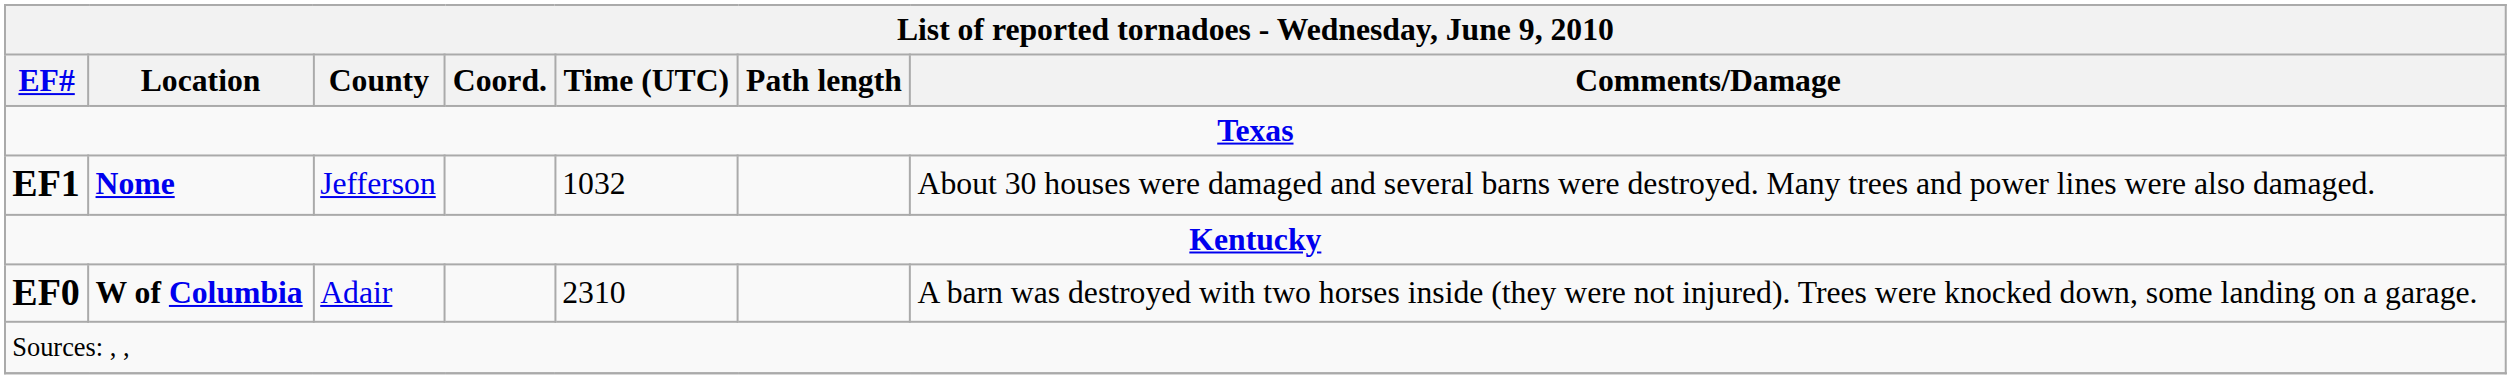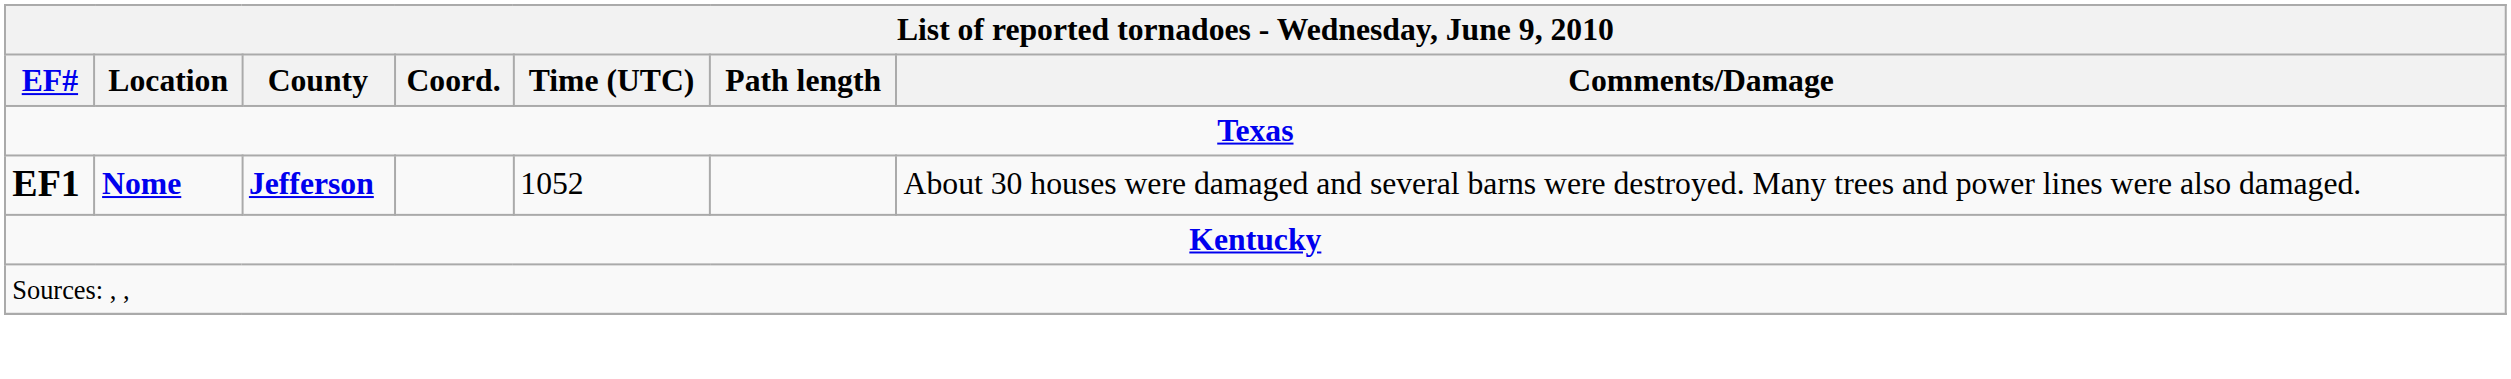(378, 184) normal -> (311, 184) bold
(594, 184) 1032 -> (552, 184) 1052
- row: (46, 292)
